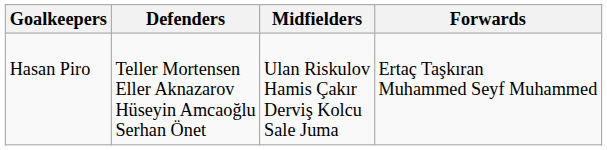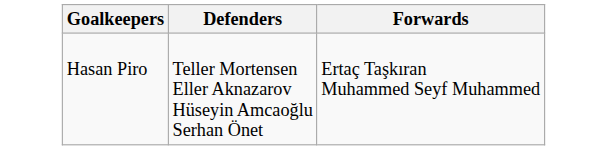- column: (317, 18)
